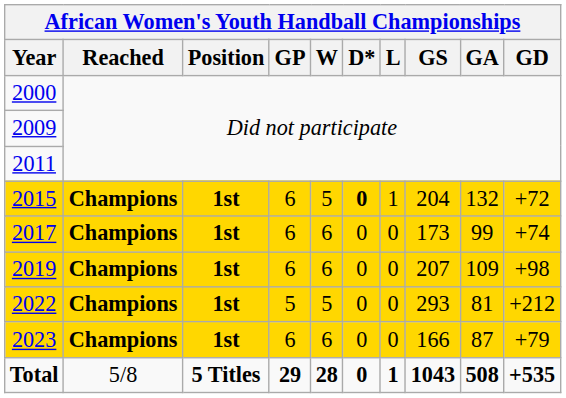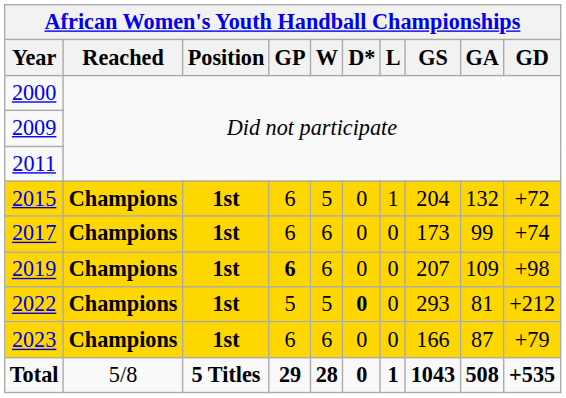(362, 198) bold -> (362, 198) normal
(290, 269) normal -> (290, 269) bold
(362, 304) normal -> (362, 304) bold
